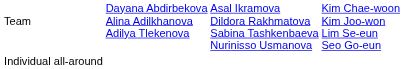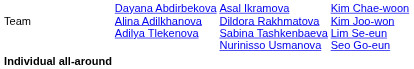(53, 61) normal -> (58, 61) bold
